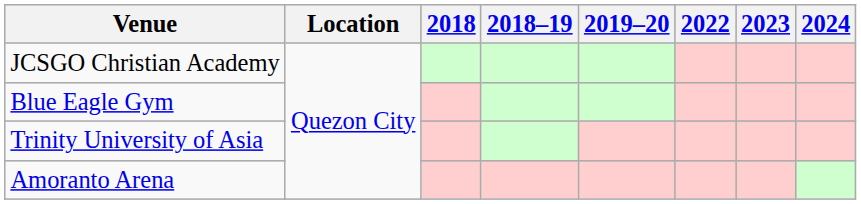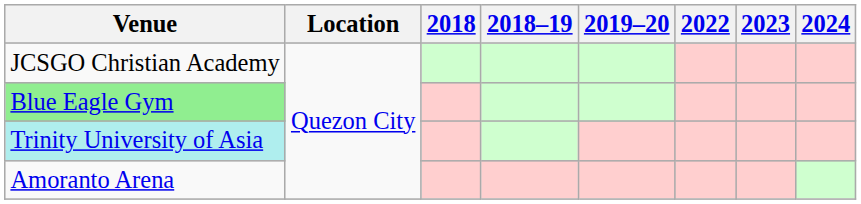(92, 101) no background -> (92, 101) lightgreen background
(137, 140) no background -> (137, 140) paleturquoise background
